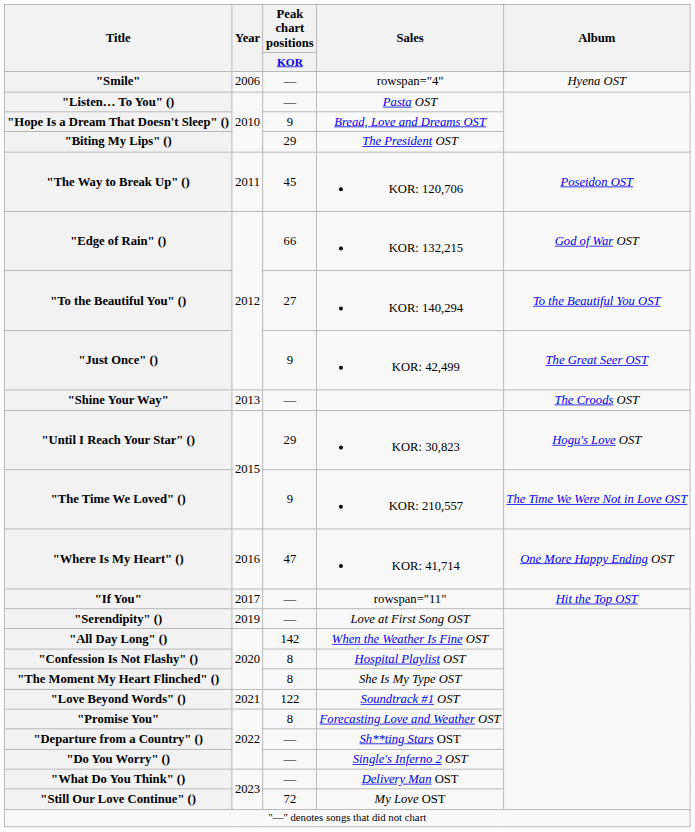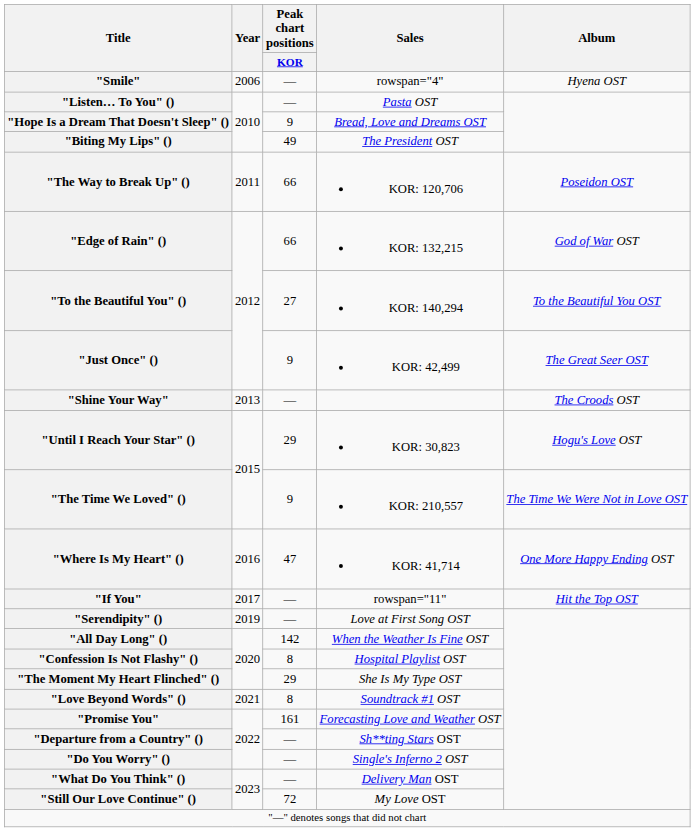(290, 141) 29 -> (290, 141) 49
(290, 181) 45 -> (290, 181) 66
(290, 679) 8 -> (290, 679) 29
(290, 699) 122 -> (290, 699) 8
(290, 719) 8 -> (290, 719) 161
